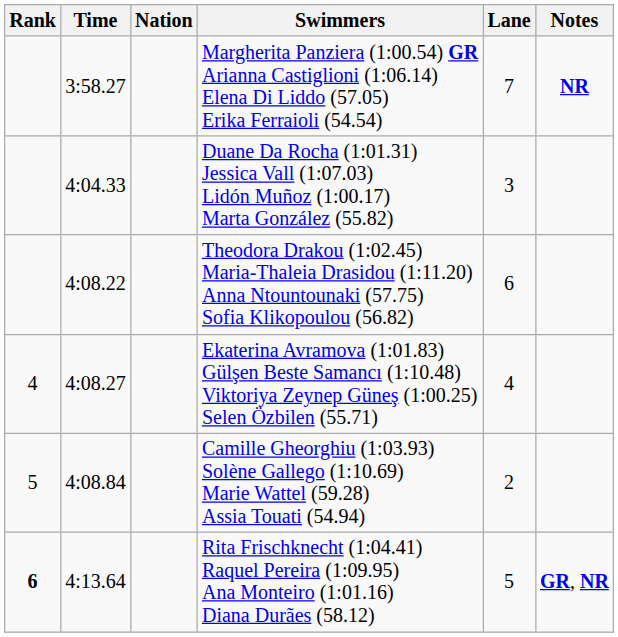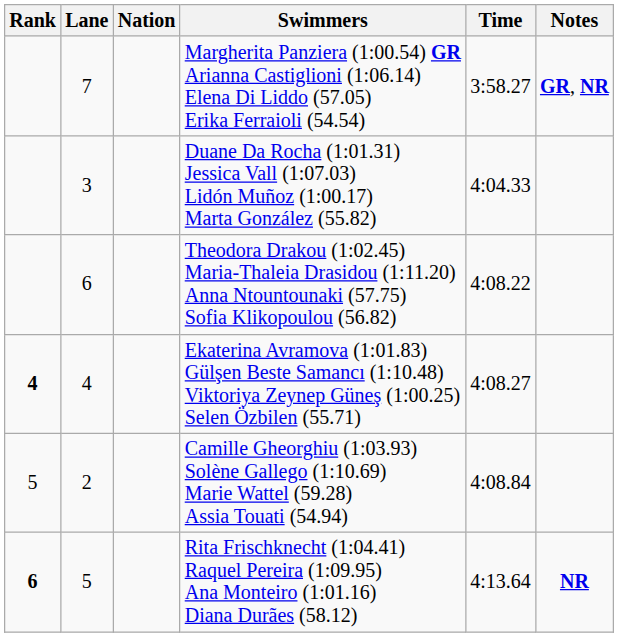columns swapped: (509, 20) <-> (95, 20)
(574, 85) NR -> (574, 85) GR, NR
(33, 383) normal -> (33, 383) bold
(574, 581) GR, NR -> (574, 581) NR
